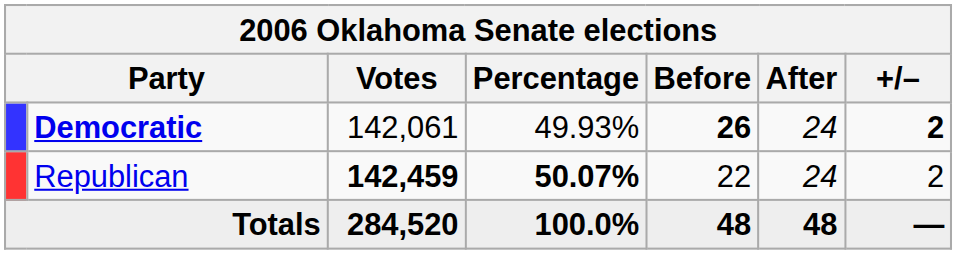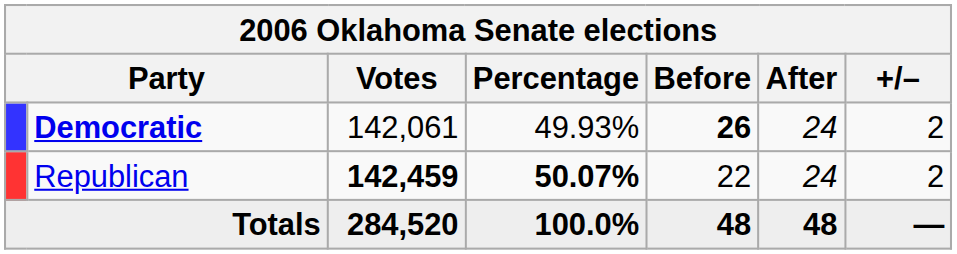(936, 127) bold -> (936, 127) normal
